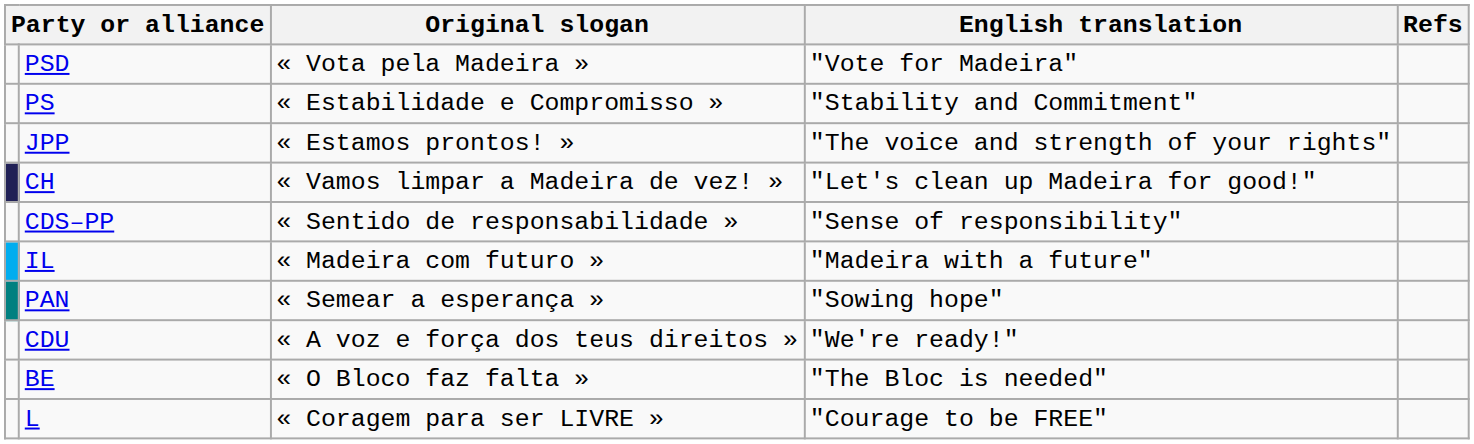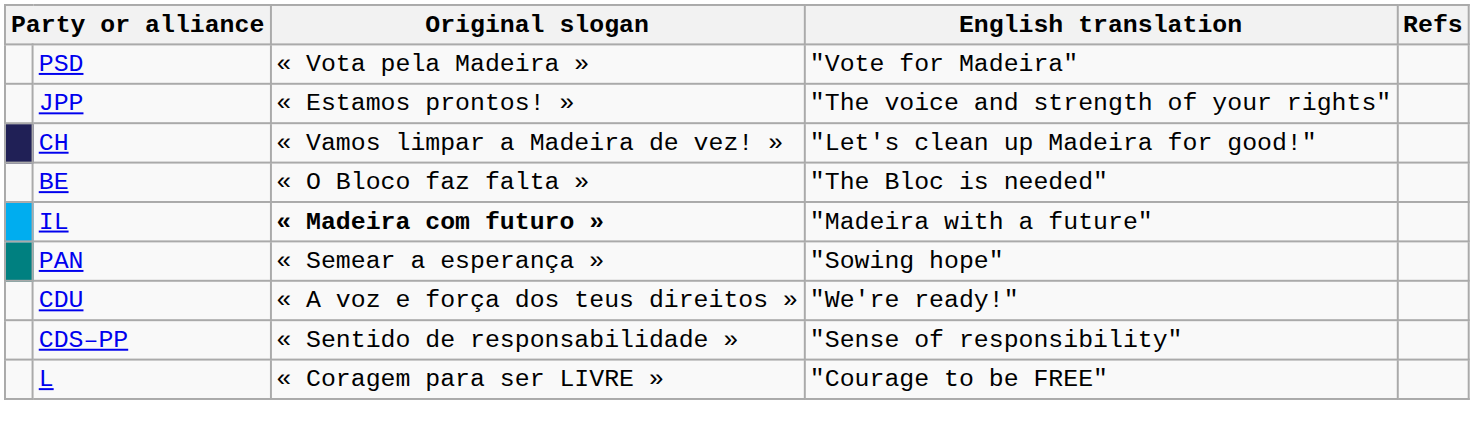- row: (40, 103)
rows swapped: (70, 222) <-> (40, 379)
(440, 261) normal -> (440, 222) bold
